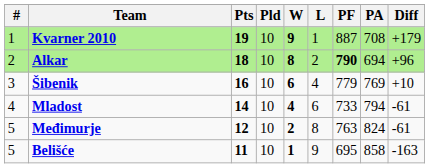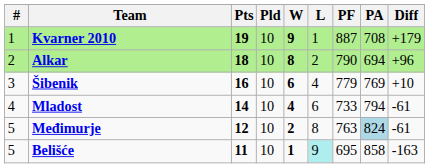(347, 60) bold -> (347, 60) normal
(374, 128) no background -> (374, 128) lightblue background
(315, 151) no background -> (315, 151) paleturquoise background
